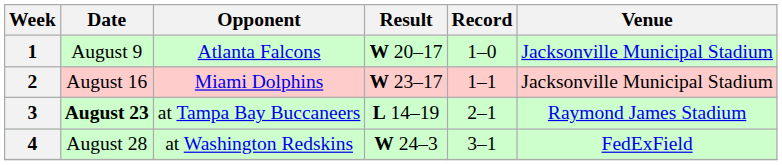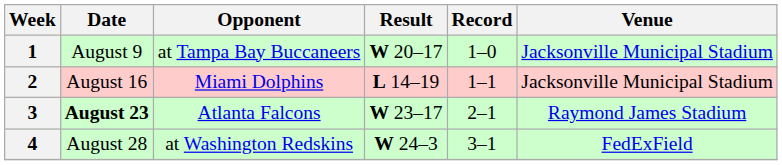(259, 50) Atlanta Falcons -> (259, 50) at Tampa Bay Buccaneers
(406, 81) W 23–17 -> (406, 81) L 14–19
(259, 112) at Tampa Bay Buccaneers -> (259, 112) Atlanta Falcons
(406, 112) L 14–19 -> (406, 112) W 23–17
